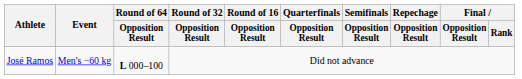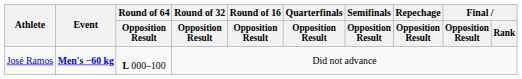(84, 61) normal -> (86, 61) bold
